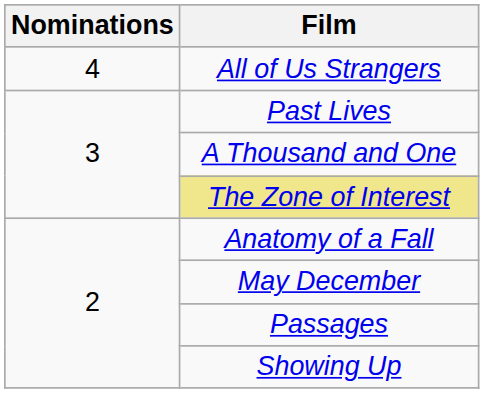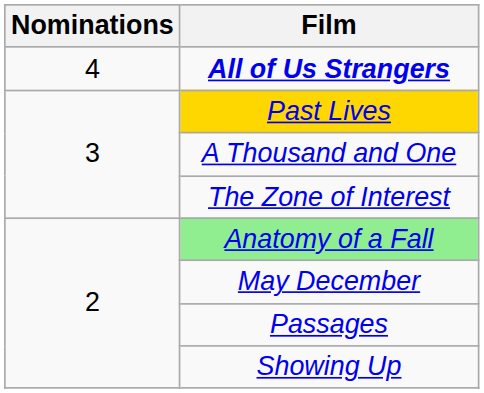(329, 68) normal -> (329, 68) bold
(329, 111) no background -> (329, 111) gold background
(329, 196) khaki background -> (329, 196) no background
(329, 238) no background -> (329, 238) lightgreen background
